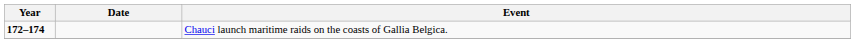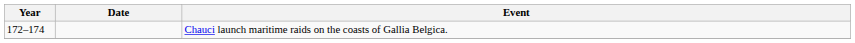(26, 30) bold -> (26, 30) normal
